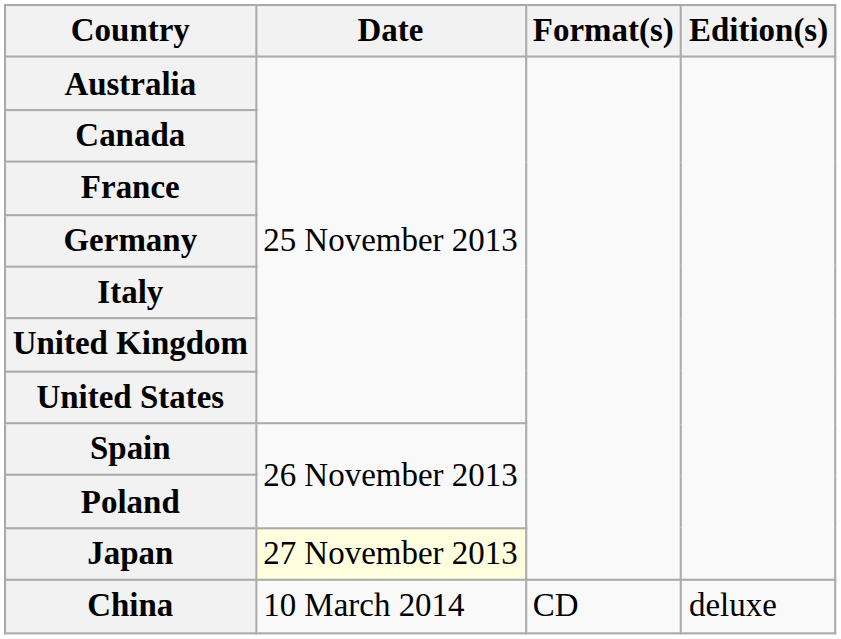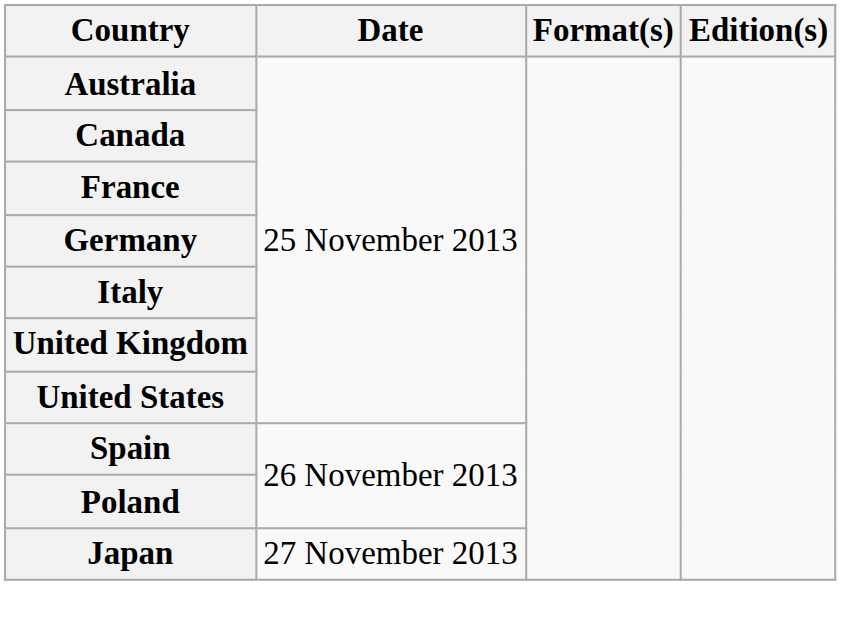(390, 553) lightyellow background -> (390, 553) no background
- row: (130, 605)
